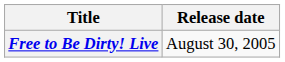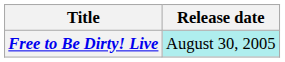(221, 43) no background -> (221, 43) paleturquoise background
